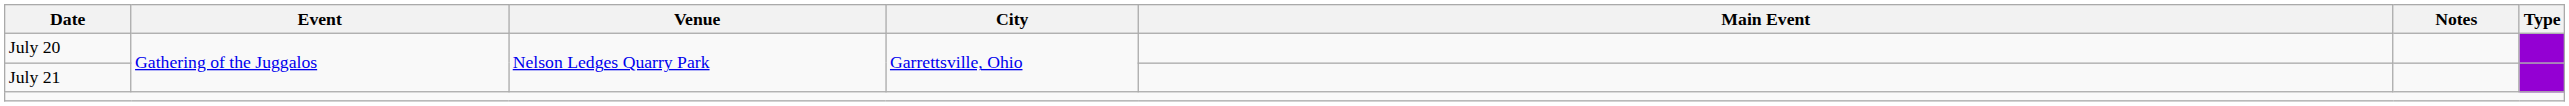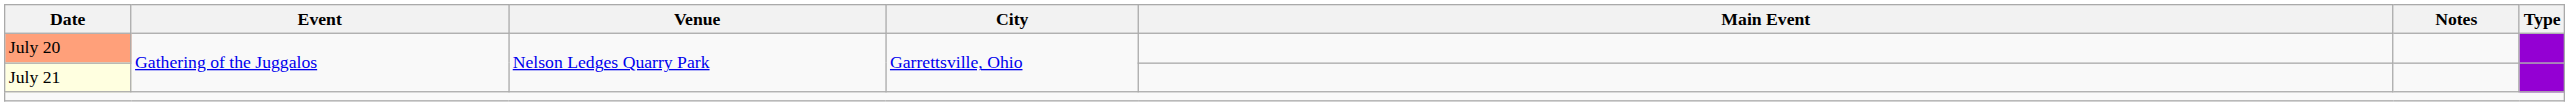(35, 47) no background -> (35, 47) lightsalmon background
(35, 77) no background -> (35, 77) lightyellow background
